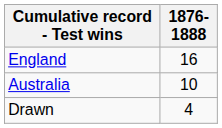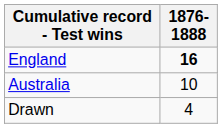(189, 60) normal -> (189, 60) bold
